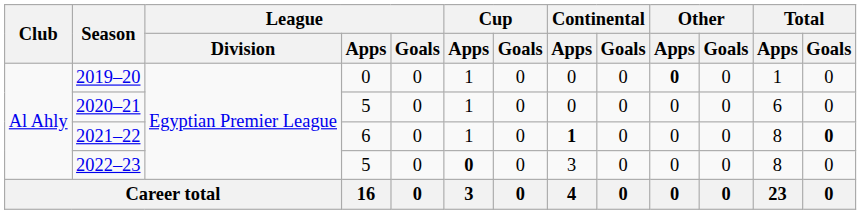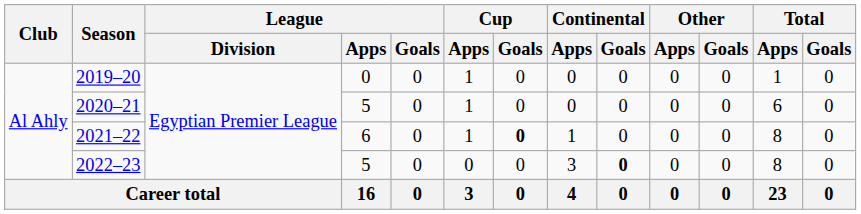(675, 77) bold -> (675, 77) normal
(520, 135) normal -> (520, 135) bold
(572, 135) bold -> (572, 135) normal
(829, 135) bold -> (829, 135) normal
(469, 164) bold -> (469, 164) normal
(623, 164) normal -> (623, 164) bold
